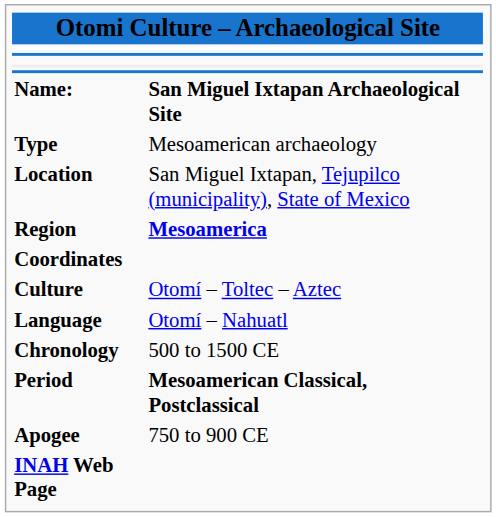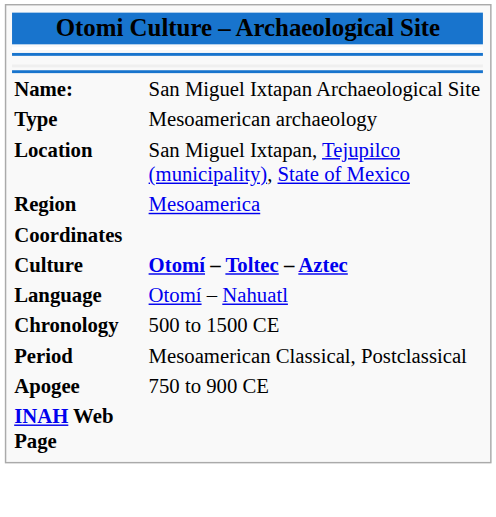(304, 101) bold -> (314, 89) normal
(208, 228) bold -> (204, 204) normal
(245, 289) normal -> (248, 264) bold
(258, 392) bold -> (308, 355) normal
